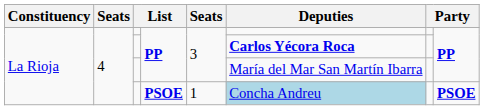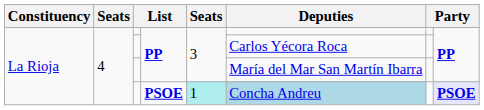(292, 46) bold -> (288, 46) normal
(193, 92) no background -> (193, 92) paleturquoise background
(456, 92) no background -> (456, 92) lavender background
